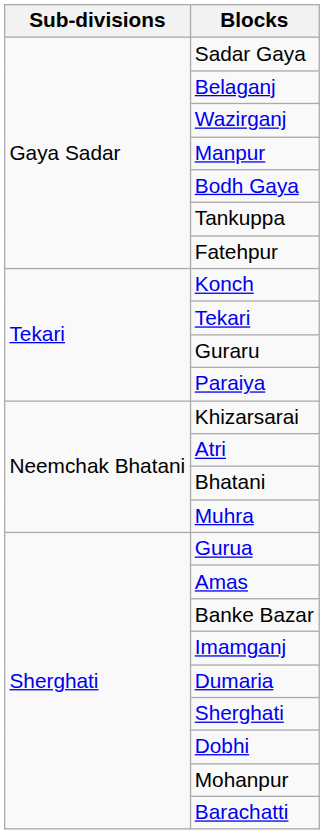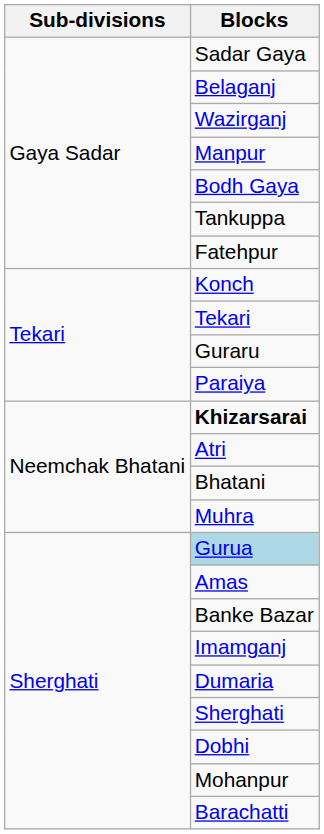(247, 416) normal -> (251, 416) bold
(224, 548) no background -> (224, 548) lightblue background
